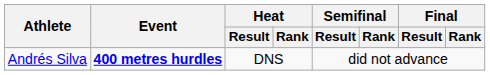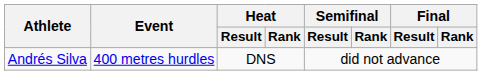(158, 59) bold -> (154, 59) normal
